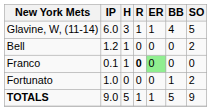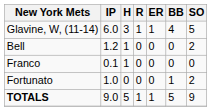(139, 64) bold -> (139, 64) normal
(152, 64) lightgreen background -> (152, 64) no background
